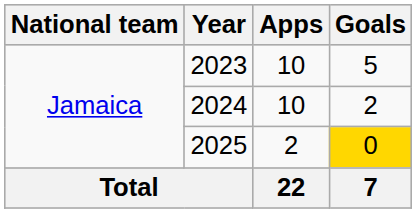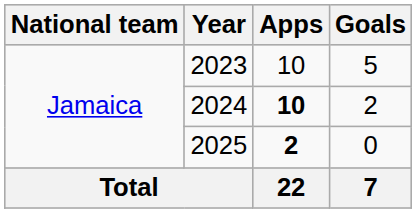(291, 106) normal -> (291, 106) bold
(291, 146) normal -> (291, 146) bold
(370, 146) gold background -> (370, 146) no background
